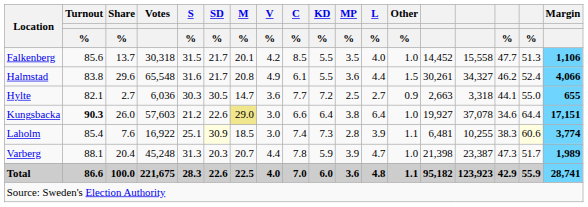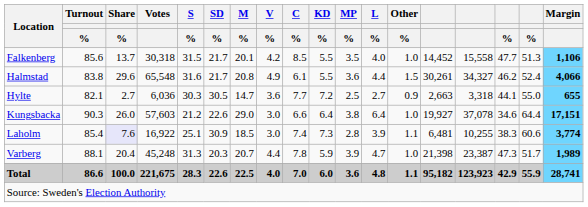(94, 115) bold -> (94, 115) normal
(244, 115) khaki background -> (244, 115) no background
(128, 134) no background -> (128, 134) lavender background
(218, 134) lightyellow background -> (218, 134) no background
(531, 134) lightyellow background -> (531, 134) no background
